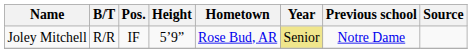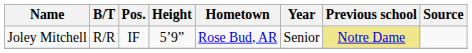(302, 37) khaki background -> (302, 37) no background
(371, 37) no background -> (371, 37) khaki background
